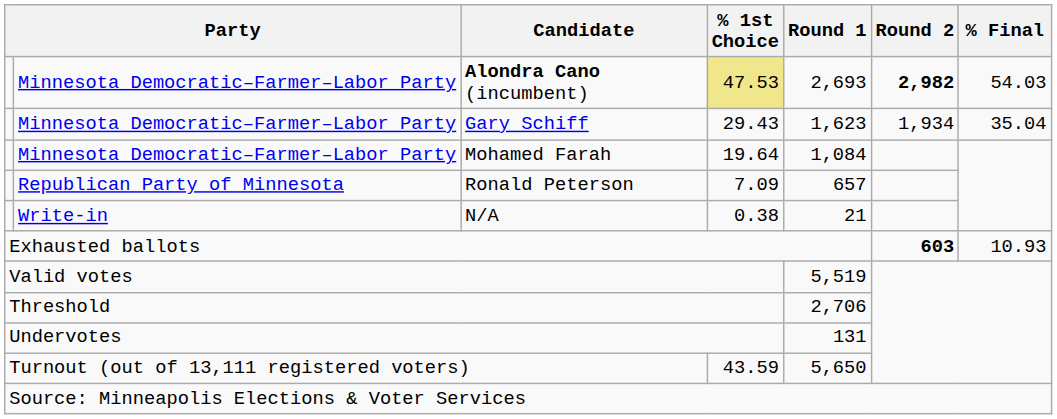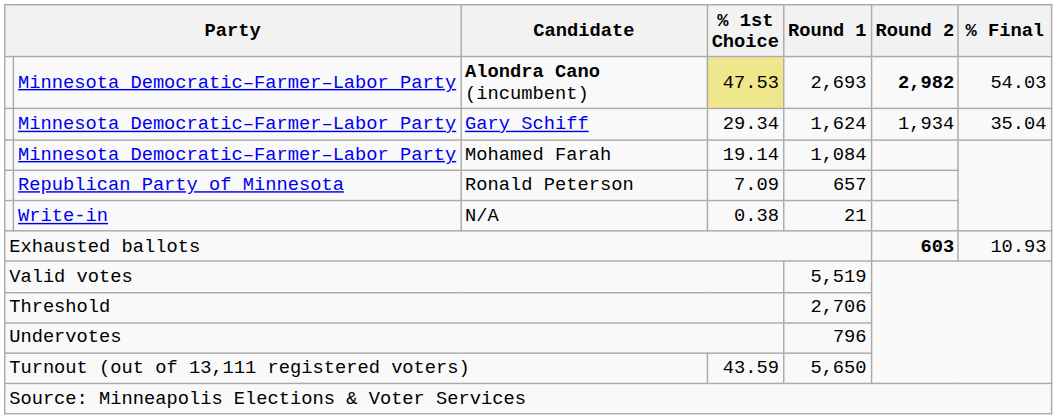(751, 124) 29.43 -> (751, 124) 29.34
(838, 124) 1,623 -> (838, 124) 1,624
(751, 155) 19.64 -> (751, 155) 19.14
(850, 338) 131 -> (850, 338) 796
